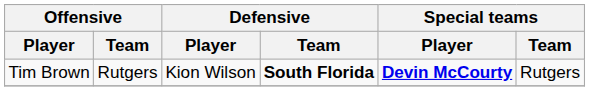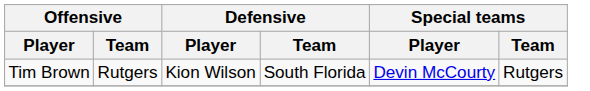(319, 72) bold -> (315, 72) normal
(447, 72) bold -> (434, 72) normal
